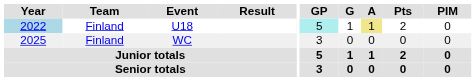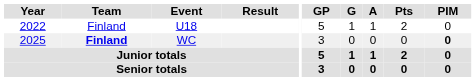(33, 26) lightblue background -> (33, 26) no background
(319, 26) paleturquoise background -> (321, 26) no background
(372, 26) khaki background -> (373, 26) no background
(105, 40) normal -> (107, 40) bold
(448, 40) normal -> (448, 40) bold
